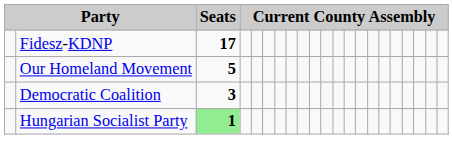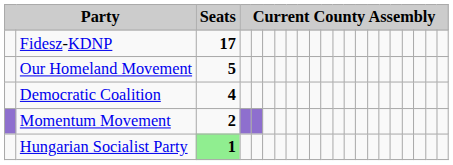(232, 95) 3 -> (232, 95) 4
+ row: (95, 120)
